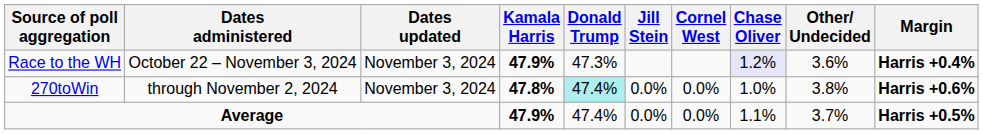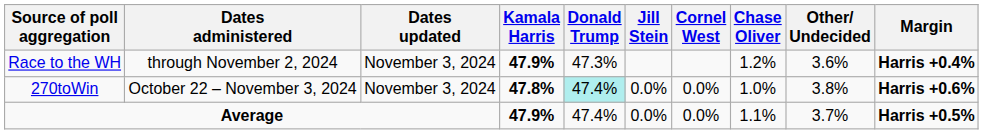(243, 63) October 22 – November 3, 2024 -> (243, 63) through November 2, 2024
(758, 63) lavender background -> (758, 63) no background
(243, 89) through November 2, 2024 -> (243, 89) October 22 – November 3, 2024
